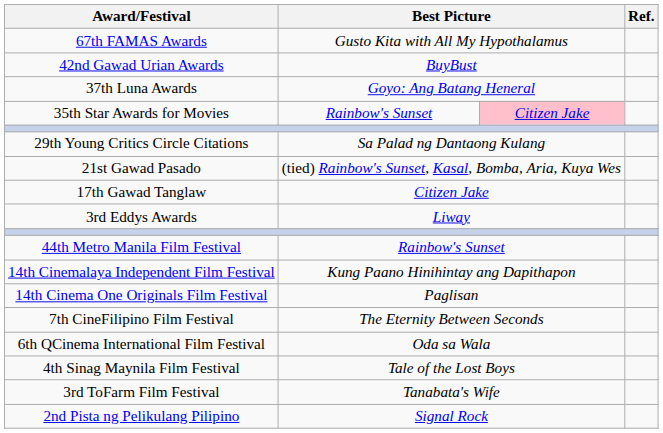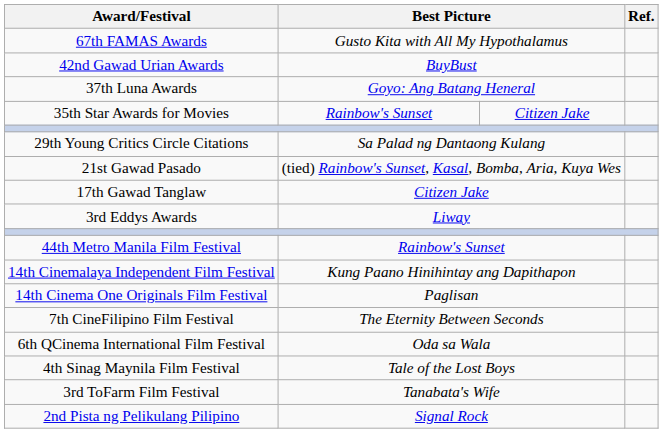(552, 112) pink background -> (552, 112) no background
